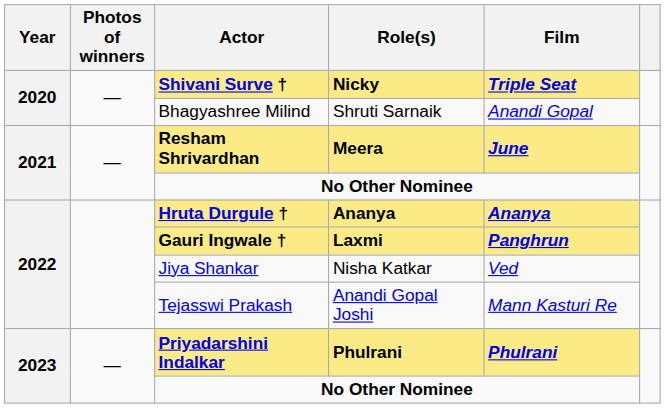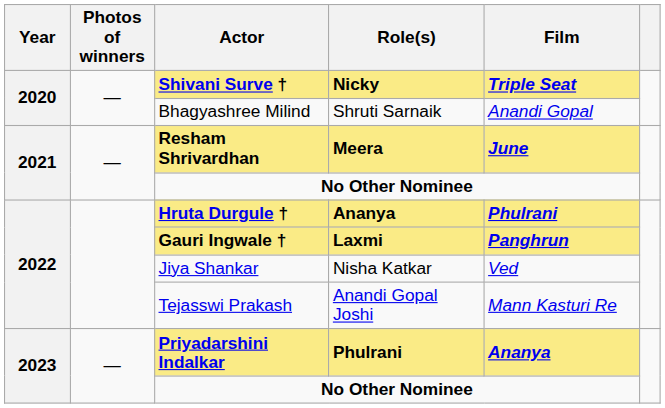(519, 213) Ananya -> (523, 213) Phulrani
(523, 352) Phulrani -> (519, 352) Ananya
